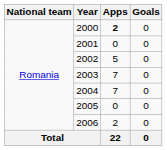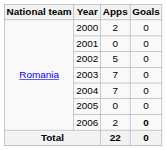(115, 28) bold -> (115, 28) normal
(146, 122) normal -> (146, 122) bold
